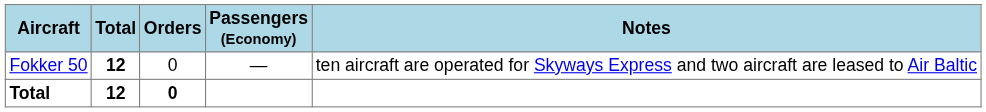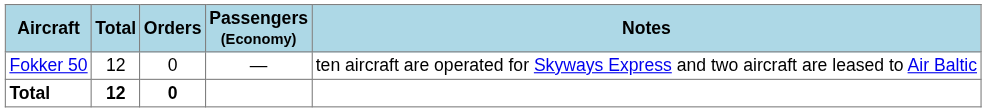(116, 65) bold -> (116, 65) normal
